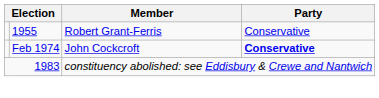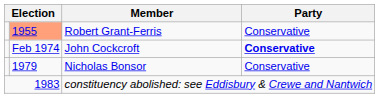(25, 31) no background -> (25, 31) lightsalmon background
+ row: (105, 66)
